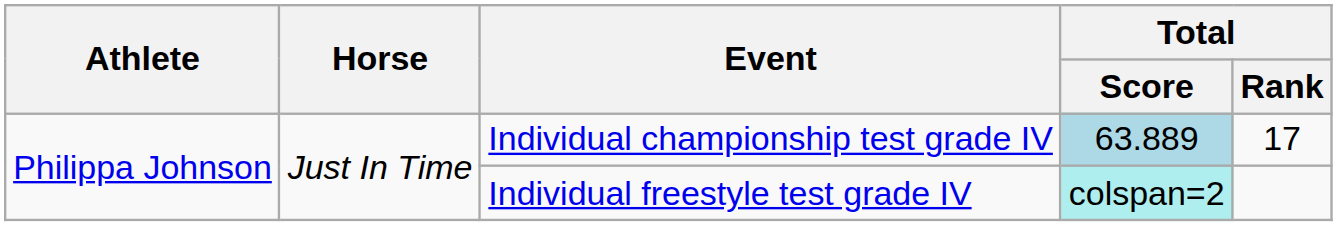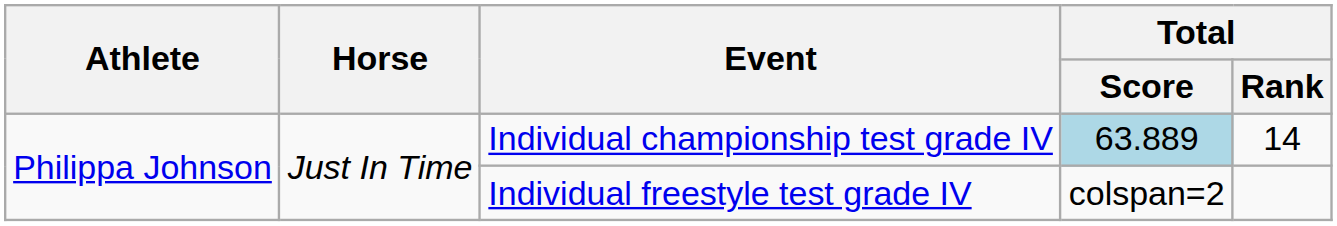(1282, 140) 17 -> (1282, 140) 14
(1147, 193) paleturquoise background -> (1147, 193) no background
